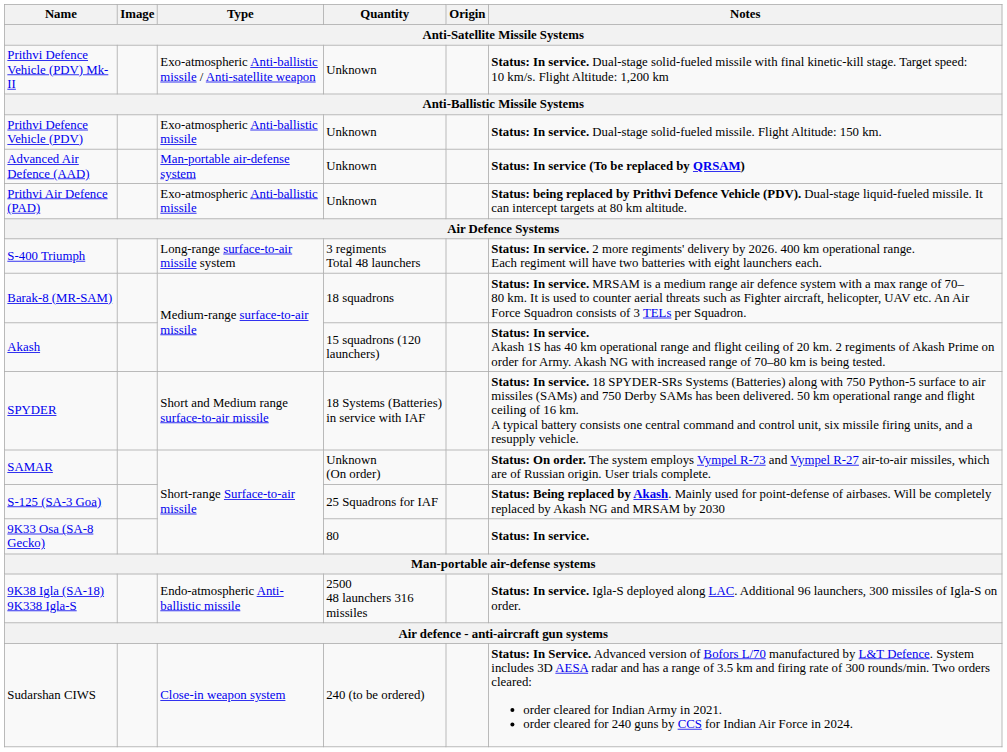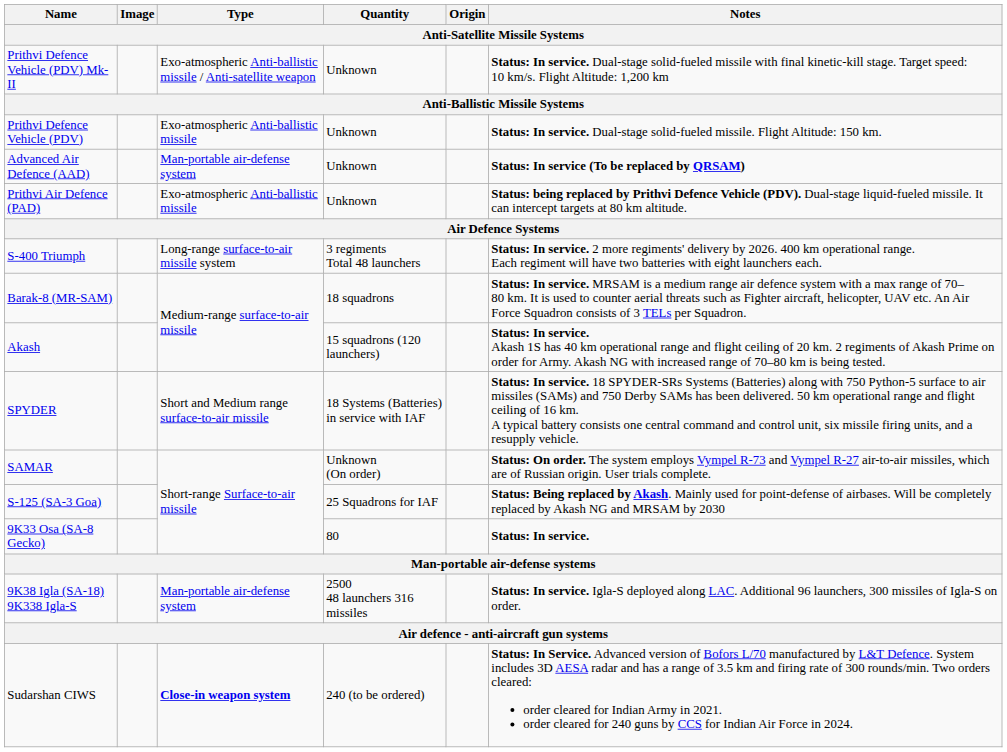(222, 598) Endo-atmospheric Anti-ballistic missile -> (225, 598) Man-portable air-defense system
(223, 695) normal -> (225, 695) bold
